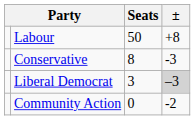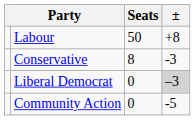(131, 81) 3 -> (131, 81) 0
(171, 103) -2 -> (171, 103) -5
